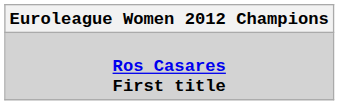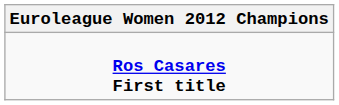(169, 76) lightgrey background -> (169, 76) no background
